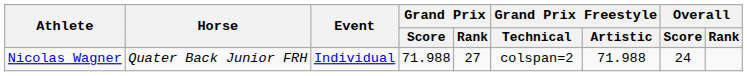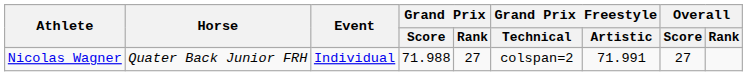(621, 59) 71.988 -> (621, 59) 71.991
(683, 59) 24 -> (683, 59) 27
